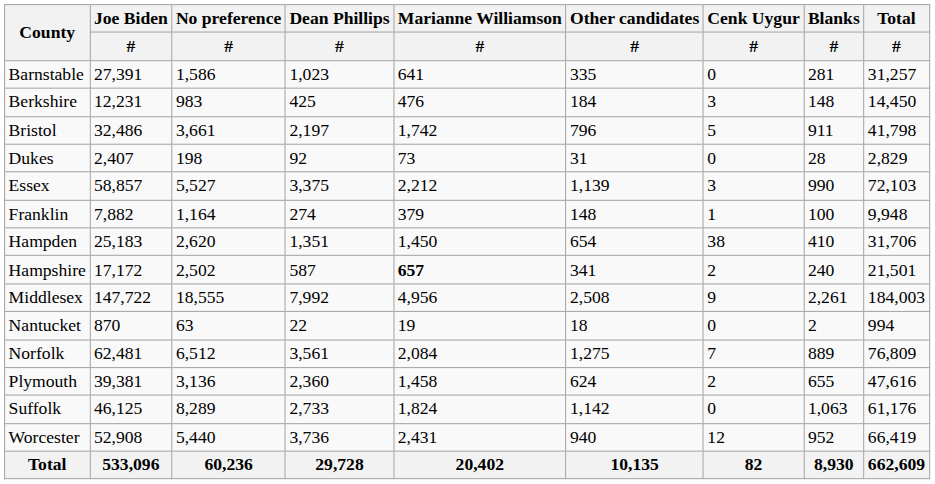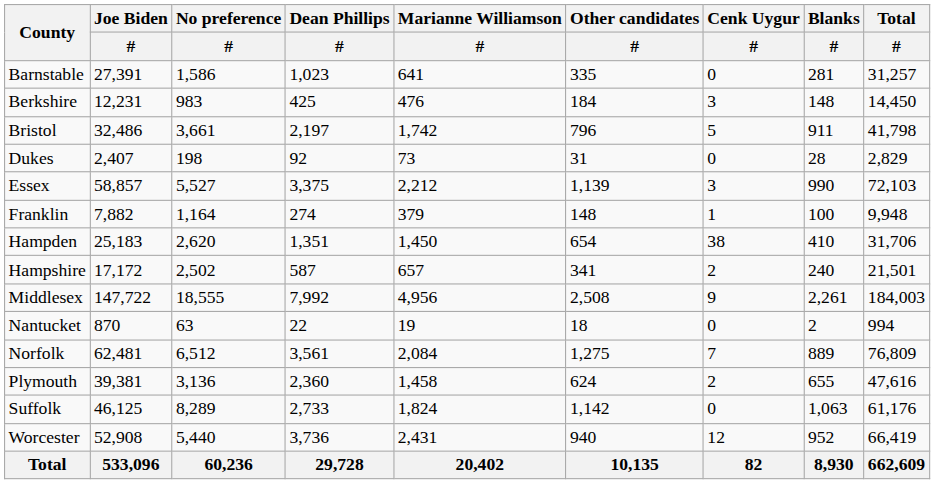(411, 269) bold -> (411, 269) normal
